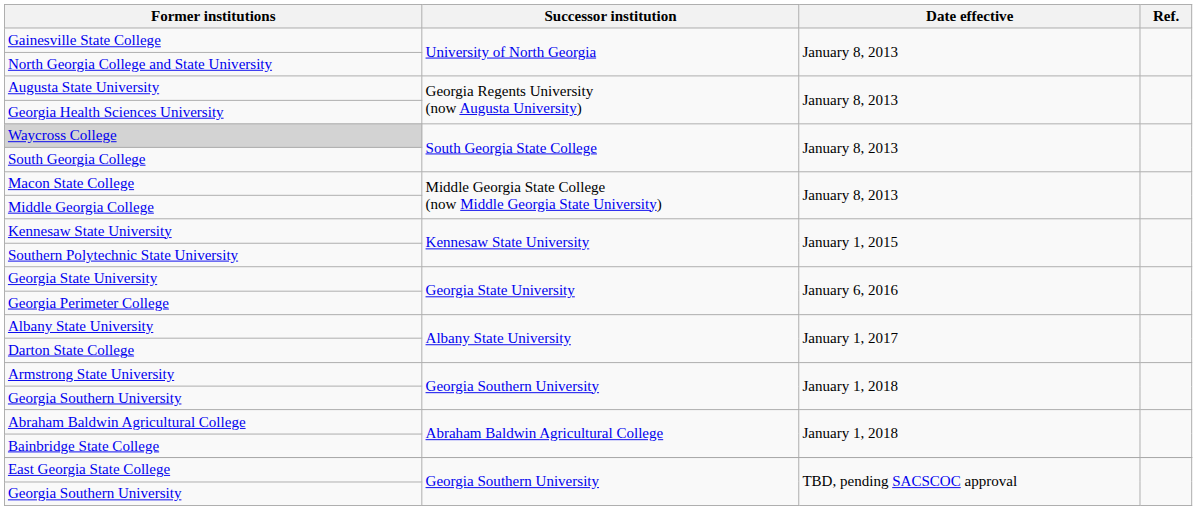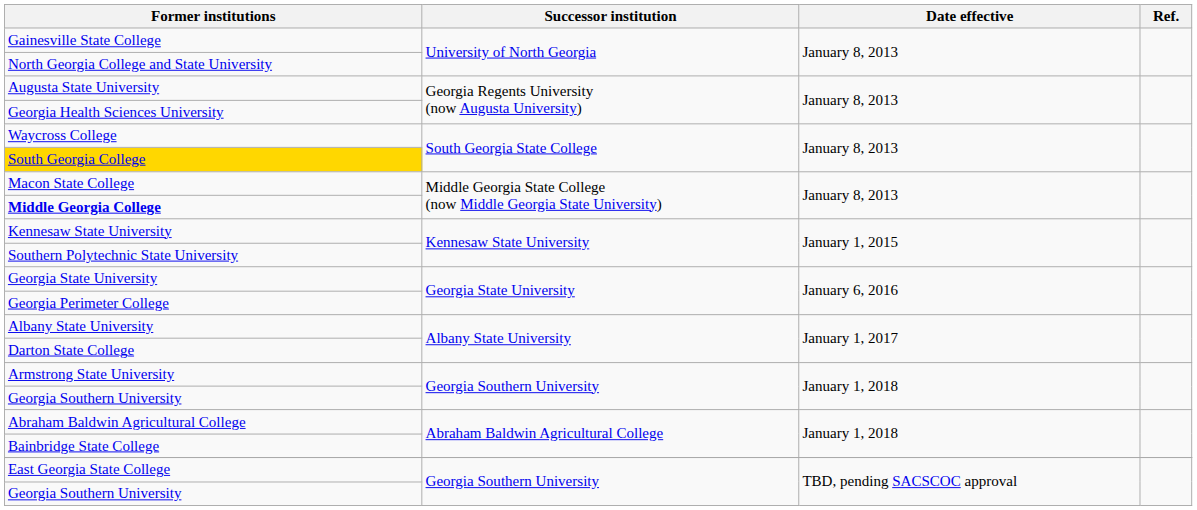(62, 135) lightgrey background -> (62, 135) no background
(77, 159) no background -> (77, 159) gold background
(81, 207) normal -> (84, 207) bold
